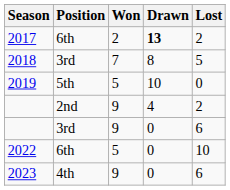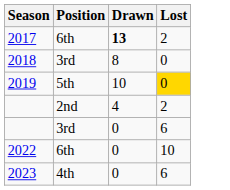- column: (126, 15)
(199, 60) 5 -> (164, 60) 0
(199, 83) no background -> (164, 83) gold background
